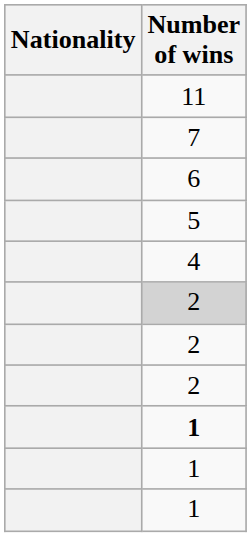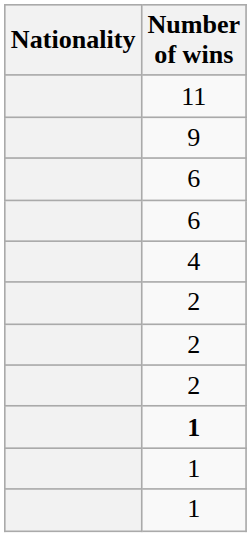(194, 137) 7 -> (194, 137) 9
(194, 219) 5 -> (194, 219) 6
(194, 302) lightgrey background -> (194, 302) no background
